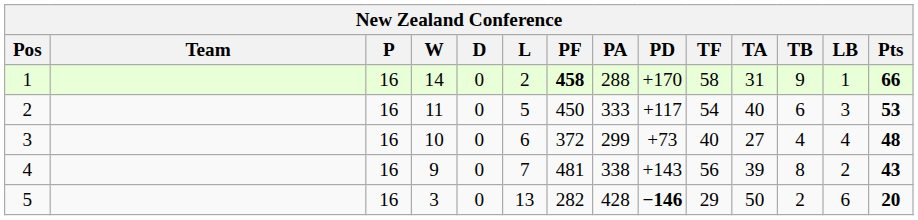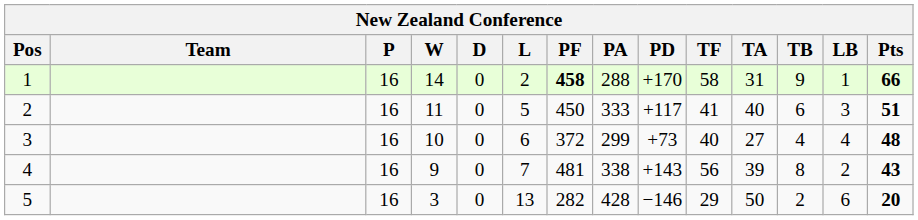(709, 109) 54 -> (709, 109) 41
(891, 109) 53 -> (891, 109) 51
(662, 199) bold -> (662, 199) normal
